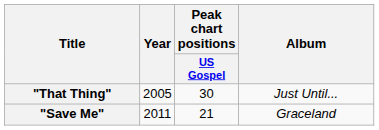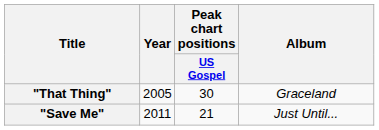(306, 94) Just Until... -> (306, 94) Graceland
(306, 114) Graceland -> (306, 114) Just Until...
